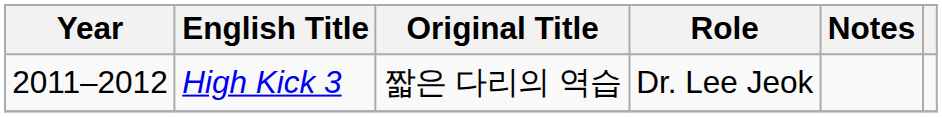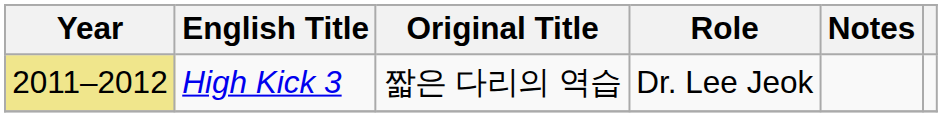(90, 82) no background -> (90, 82) khaki background
